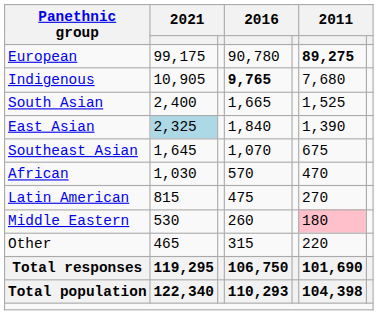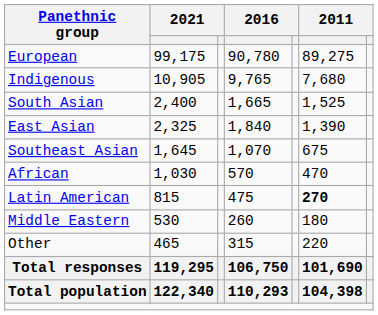(328, 56) bold -> (328, 56) normal
(249, 80) bold -> (249, 80) normal
(175, 127) lightblue background -> (175, 127) no background
(315, 198) normal -> (315, 198) bold
(315, 221) pink background -> (315, 221) no background
